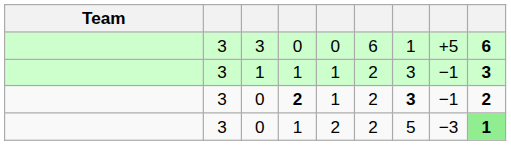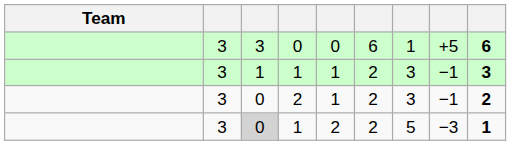(297, 100) bold -> (297, 100) normal
(411, 100) bold -> (411, 100) normal
(260, 127) no background -> (260, 127) lightgrey background
(486, 127) lightgreen background -> (486, 127) no background
